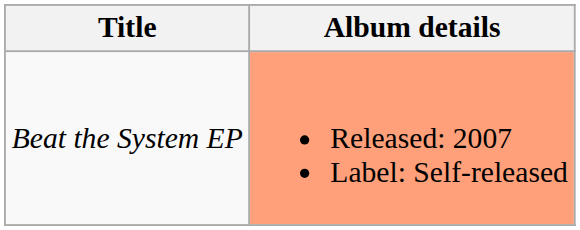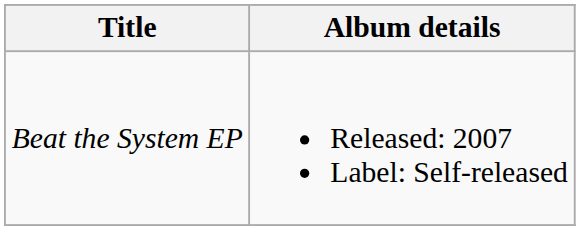(412, 155) lightsalmon background -> (412, 155) no background
